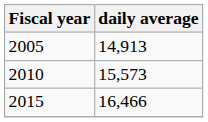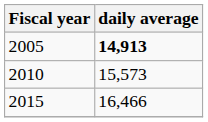(123, 46) normal -> (123, 46) bold
